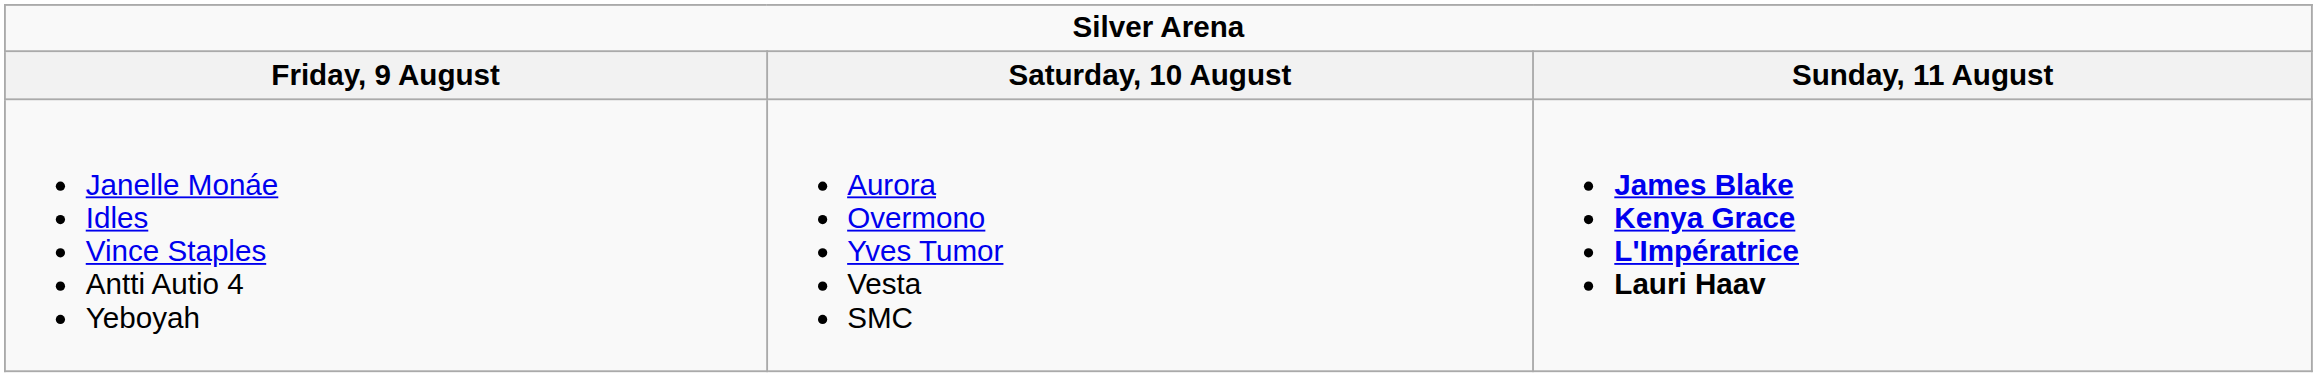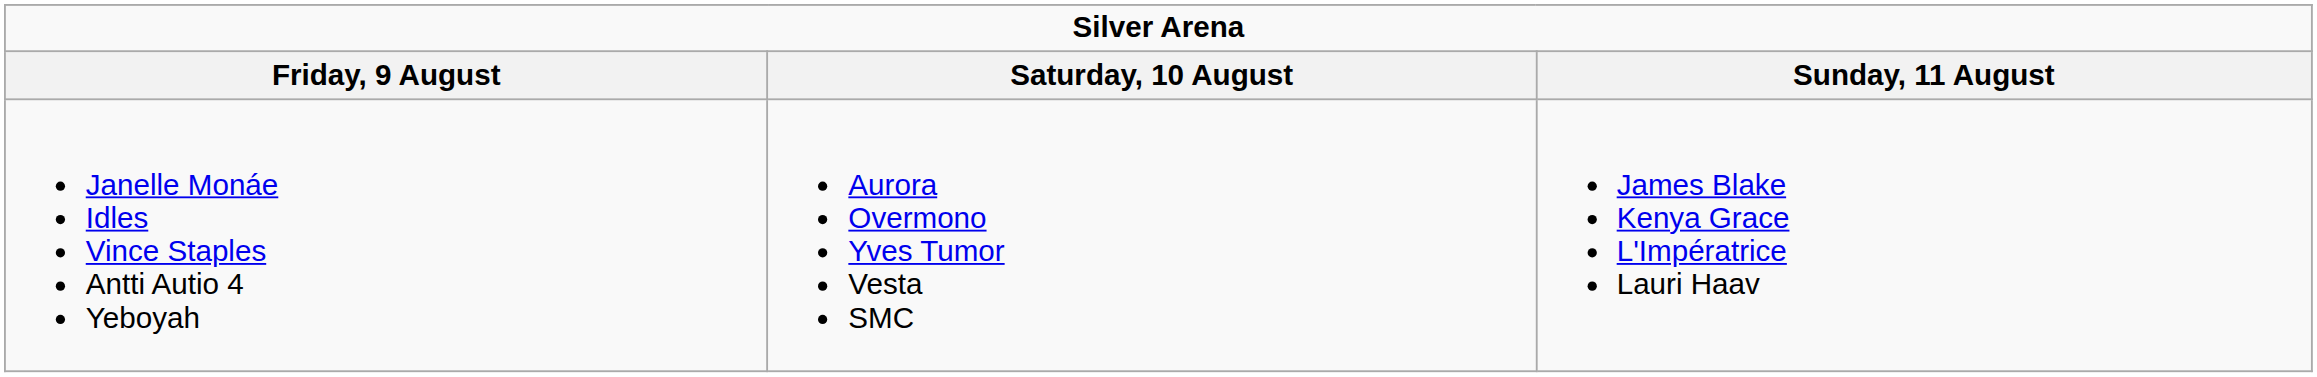(1923, 235) bold -> (1924, 235) normal
